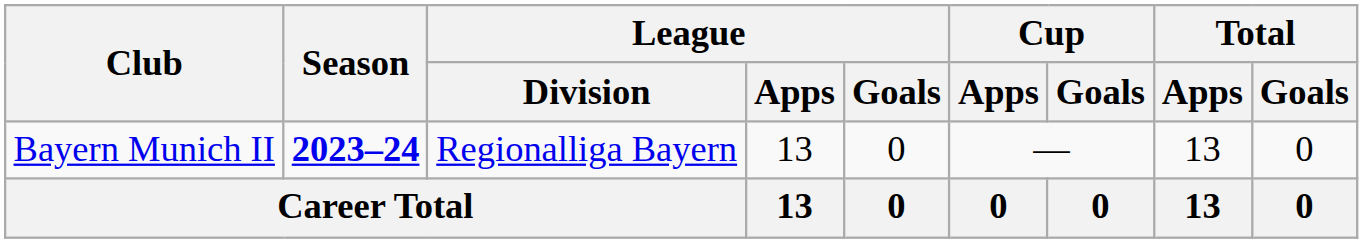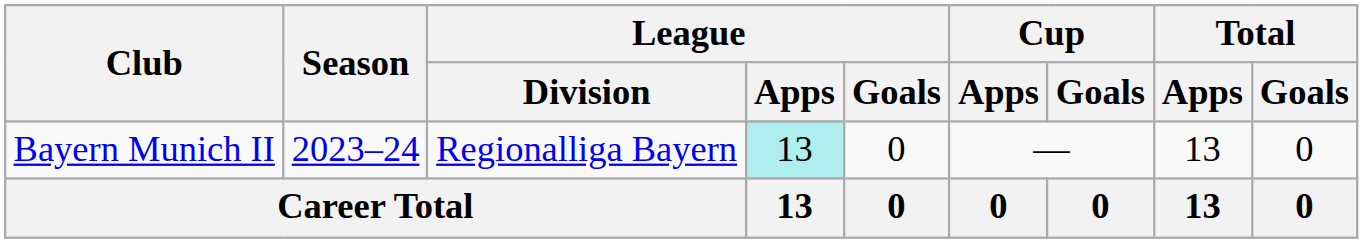(356, 149) bold -> (356, 149) normal
(794, 149) no background -> (794, 149) paleturquoise background
